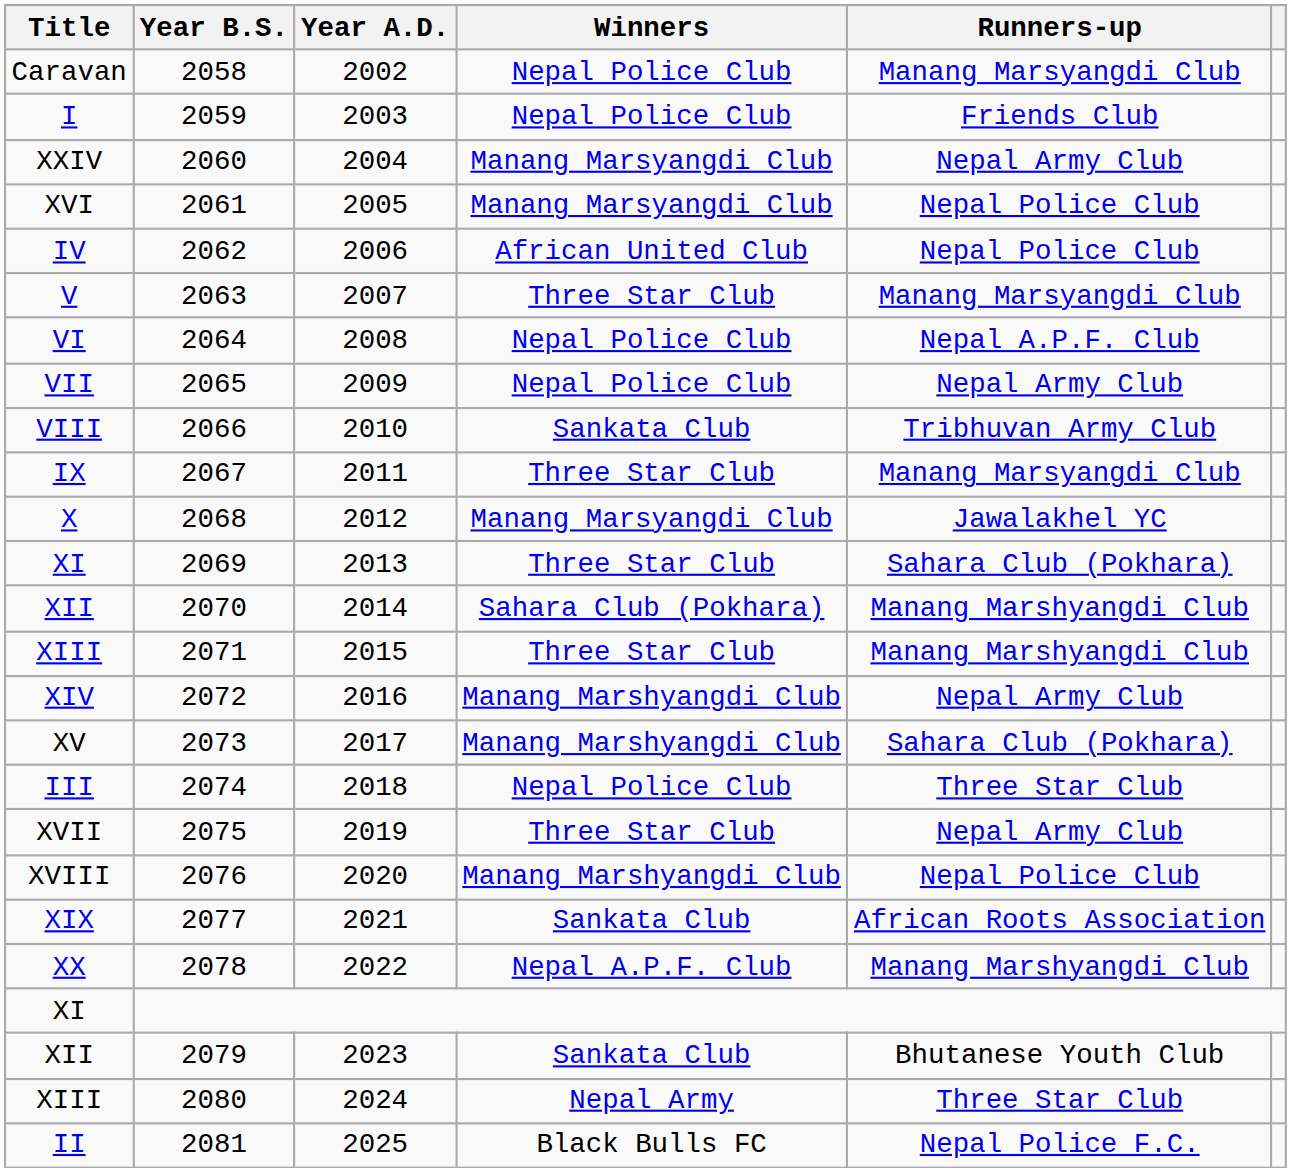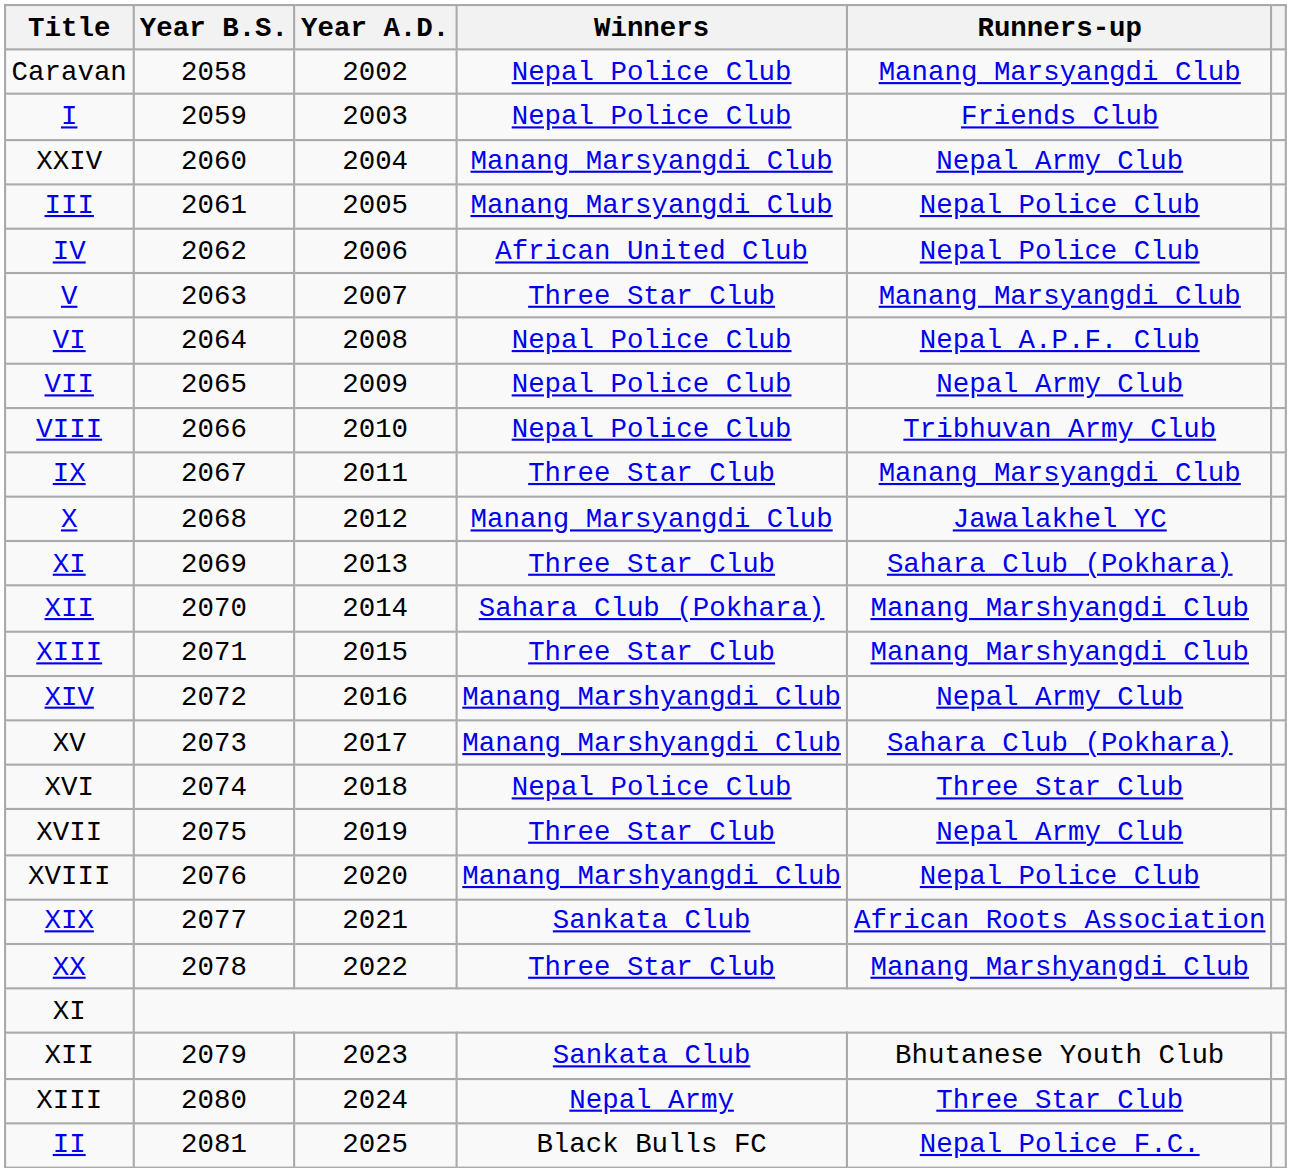(69, 206) XVI -> (69, 206) III
(652, 430) Sankata Club -> (652, 430) Nepal Police Club
(69, 787) III -> (69, 787) XVI
(652, 966) Nepal A.P.F. Club -> (652, 966) Three Star Club
